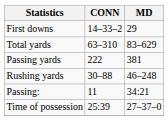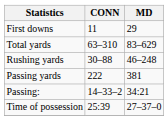(105, 29) 14–33–2 -> (92, 29) 11
rows swapped: (35, 76) <-> (34, 60)
(92, 91) 11 -> (105, 91) 14–33–2
